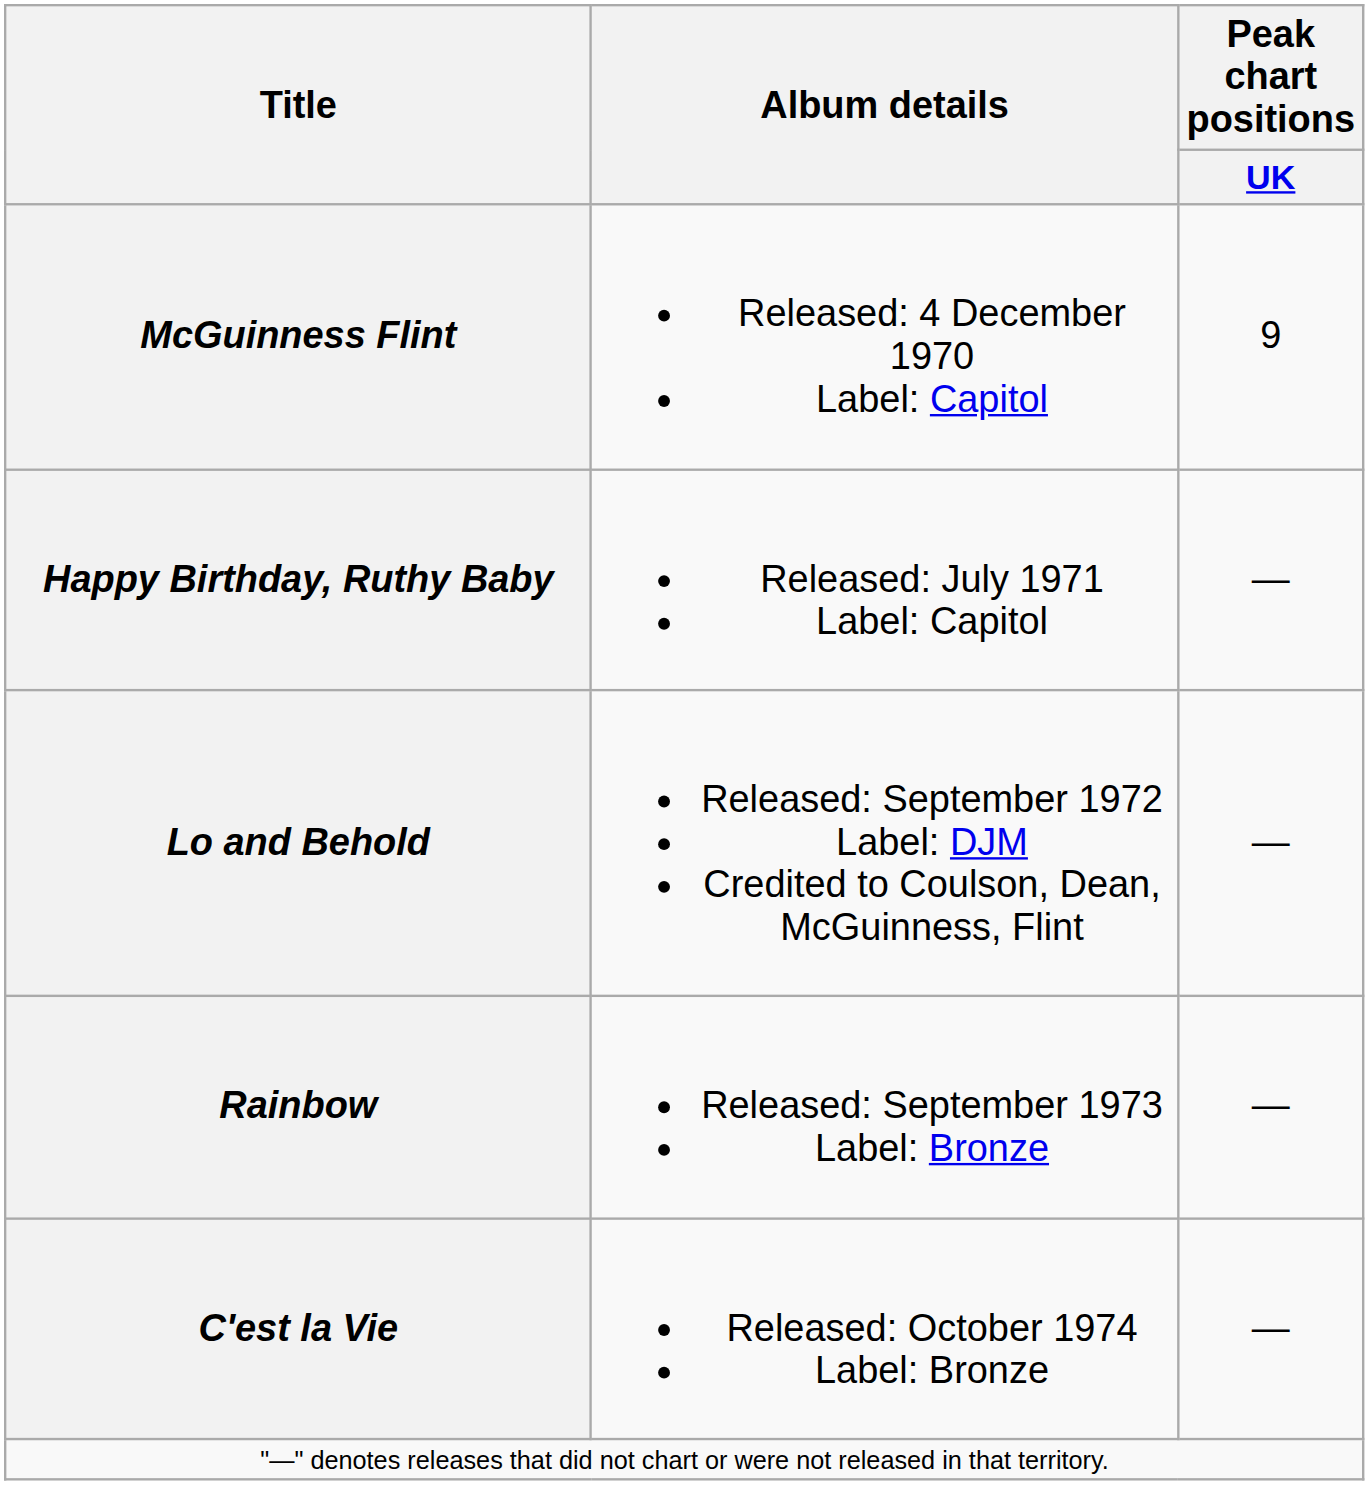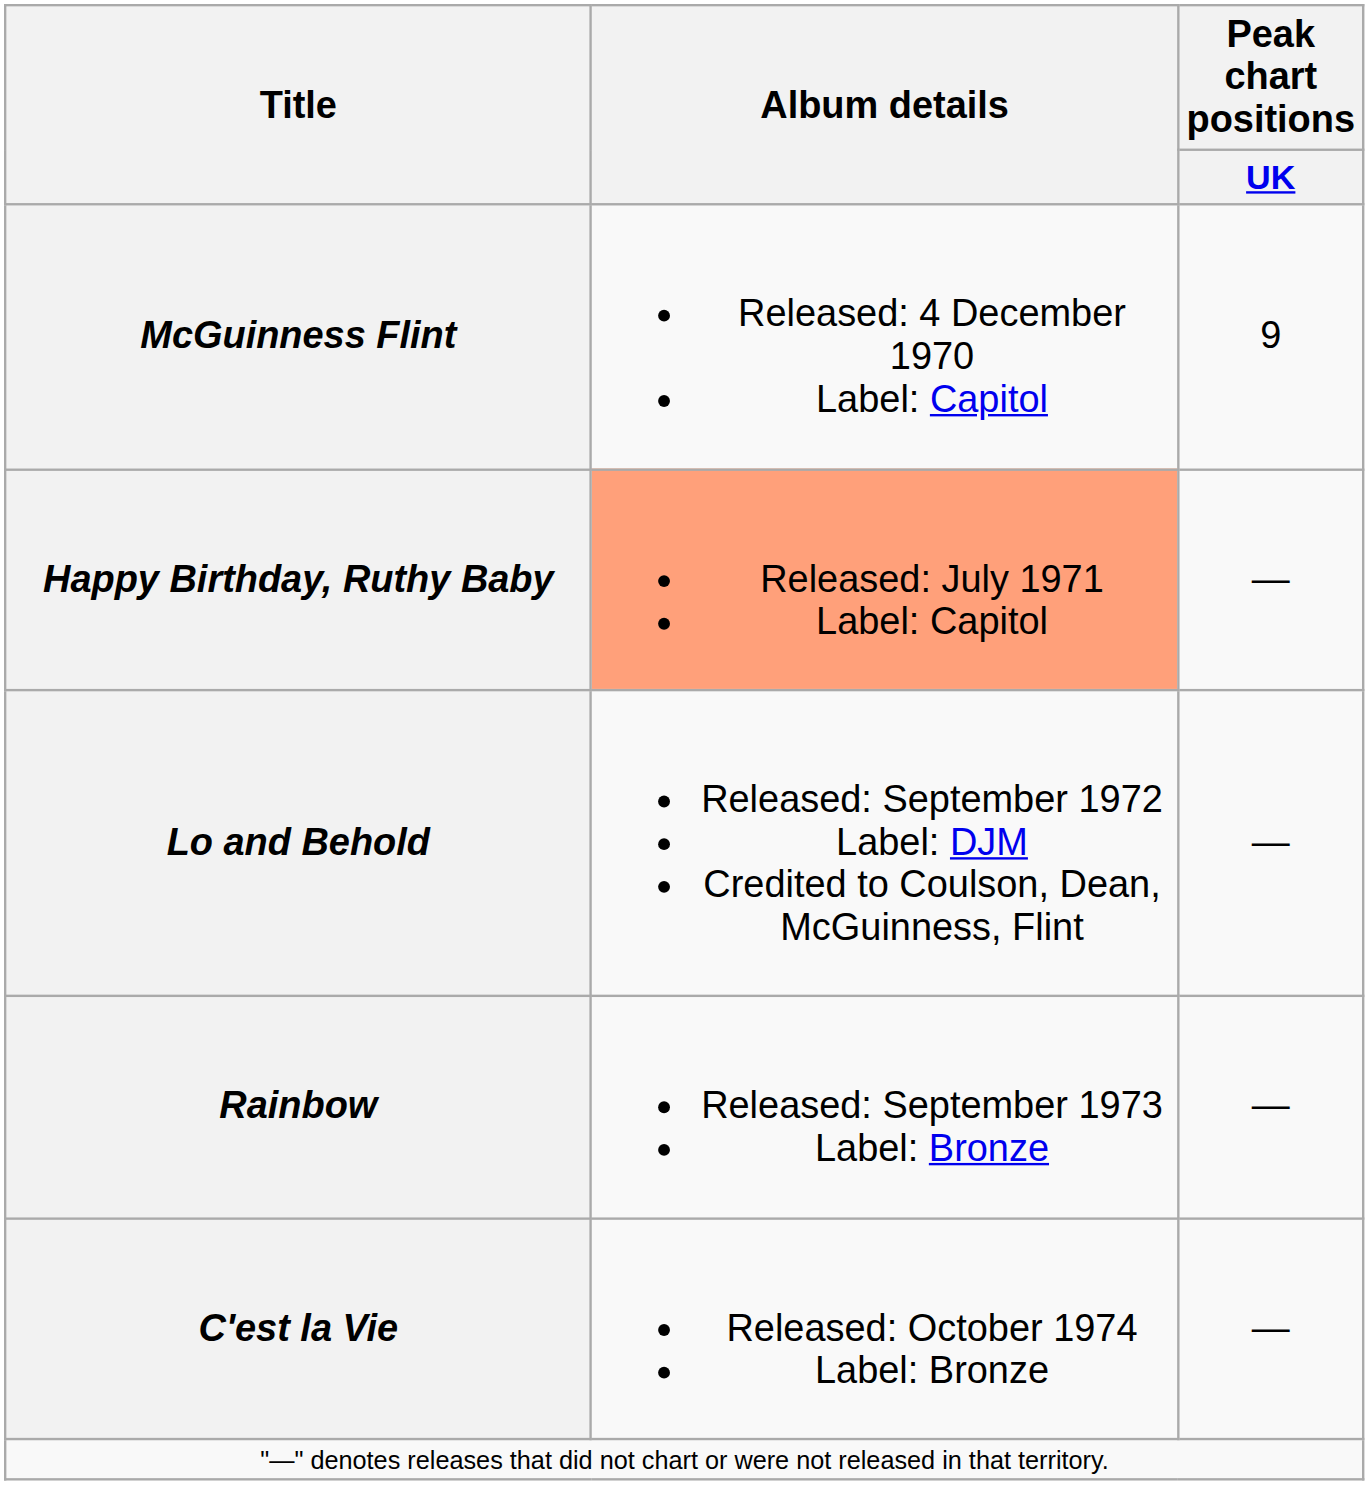(885, 600) no background -> (885, 600) lightsalmon background
